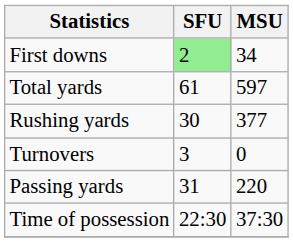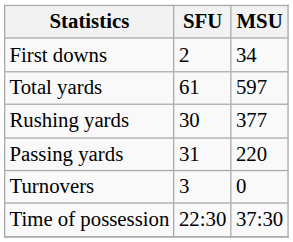(184, 54) lightgreen background -> (184, 54) no background
rows swapped: (66, 186) <-> (52, 153)
